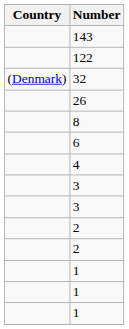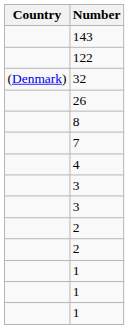(76, 143) 6 -> (76, 143) 7
